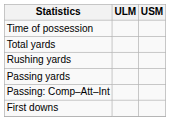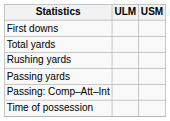rows swapped: (32, 108) <-> (50, 28)
